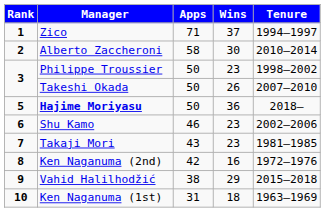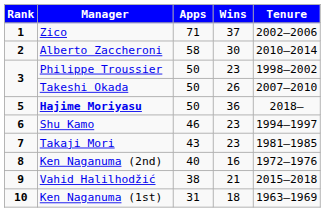(287, 32) 1994–1997 -> (287, 32) 2002–2006
(287, 124) 2002–2006 -> (287, 124) 1994–1997
(193, 161) 42 -> (193, 161) 40
(233, 180) 29 -> (233, 180) 21
